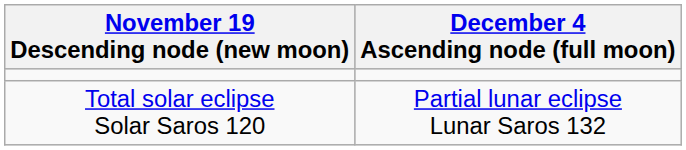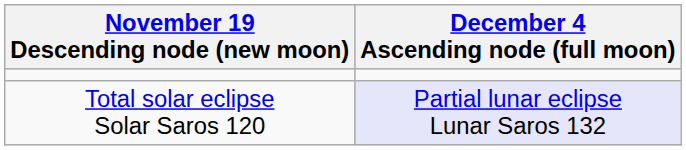(518, 112) no background -> (518, 112) lavender background
